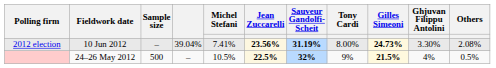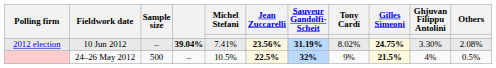(188, 45) normal -> (189, 45) bold
(348, 45) 8.00% -> (349, 45) 8.02%
(388, 45) 24.73% -> (390, 45) 24.75%
